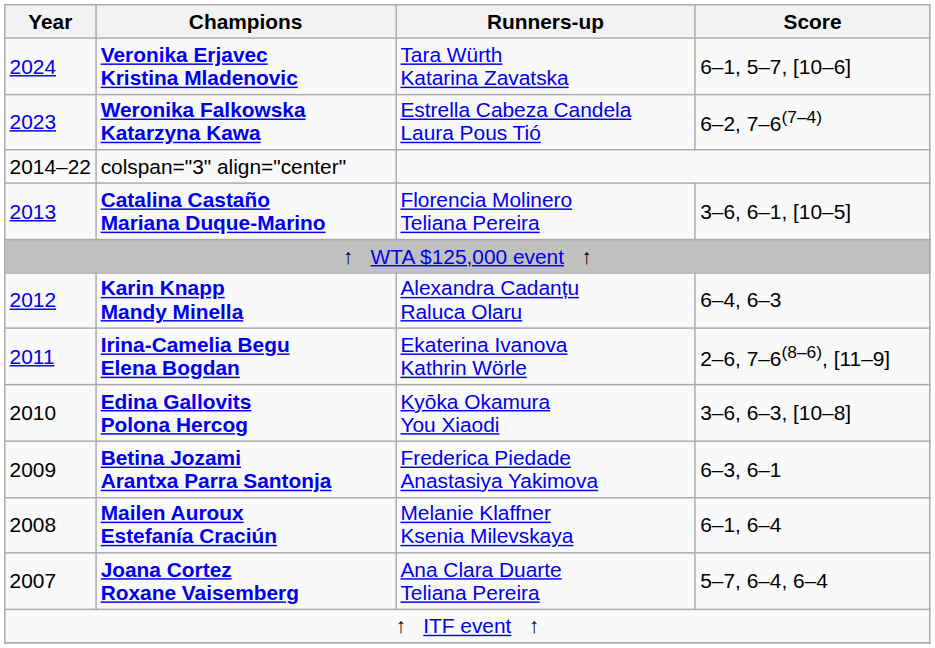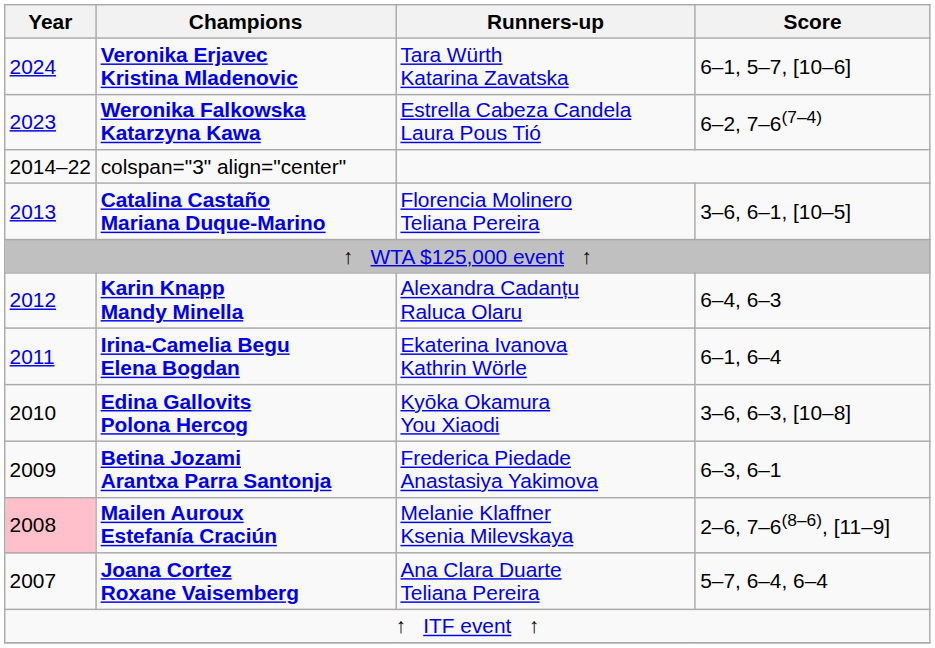(795, 357) 2–6, 7–6(8–6), [11–9] -> (741, 357) 6–1, 6–4
(33, 525) no background -> (33, 525) pink background
(741, 525) 6–1, 6–4 -> (795, 525) 2–6, 7–6(8–6), [11–9]
